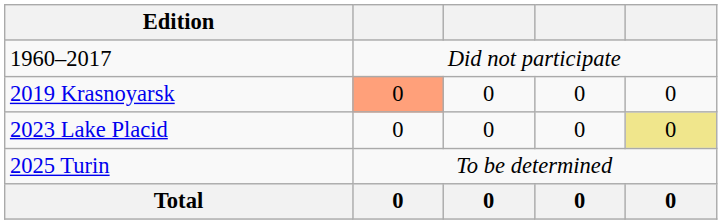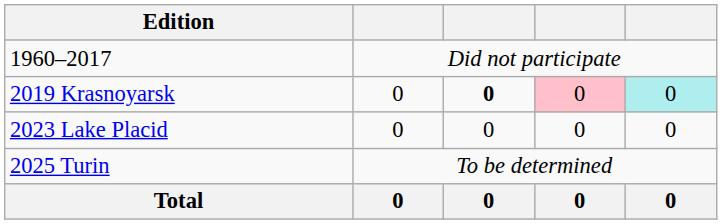(398, 93) lightsalmon background -> (398, 93) no background
(489, 93) normal -> (489, 93) bold
(580, 93) no background -> (580, 93) pink background
(671, 93) no background -> (671, 93) paleturquoise background
(671, 129) khaki background -> (671, 129) no background
